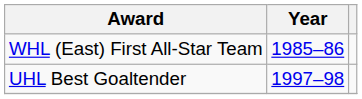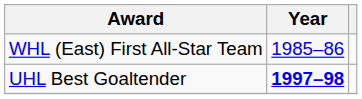(308, 78) normal -> (308, 78) bold
